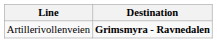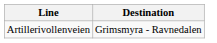(152, 29) bold -> (148, 29) normal
